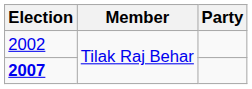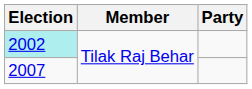(27, 44) no background -> (27, 44) paleturquoise background
(27, 70) bold -> (27, 70) normal
